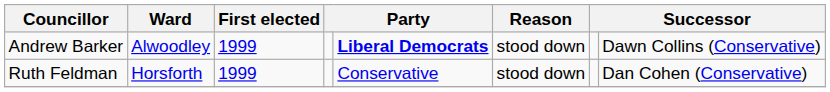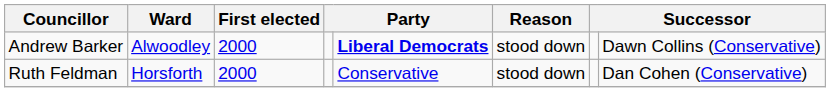(237, 46) 1999 -> (237, 46) 2000
(237, 73) 1999 -> (237, 73) 2000
